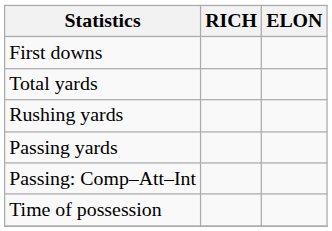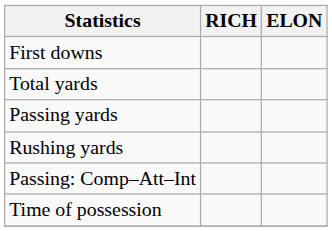rows swapped: (66, 115) <-> (63, 146)
